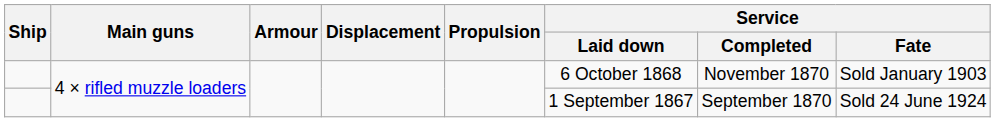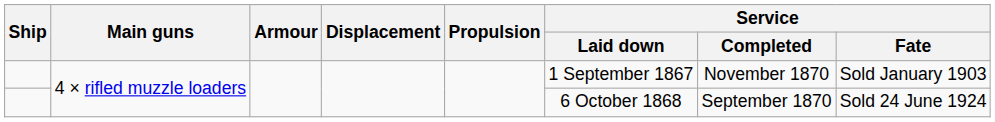(621, 74) 6 October 1868 -> (621, 74) 1 September 1867
(621, 102) 1 September 1867 -> (621, 102) 6 October 1868
